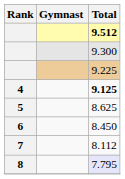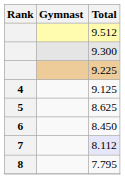(104, 32) bold -> (104, 32) normal
(104, 89) bold -> (104, 89) normal
(104, 145) no background -> (104, 145) lavender background
(104, 164) lavender background -> (104, 164) no background
